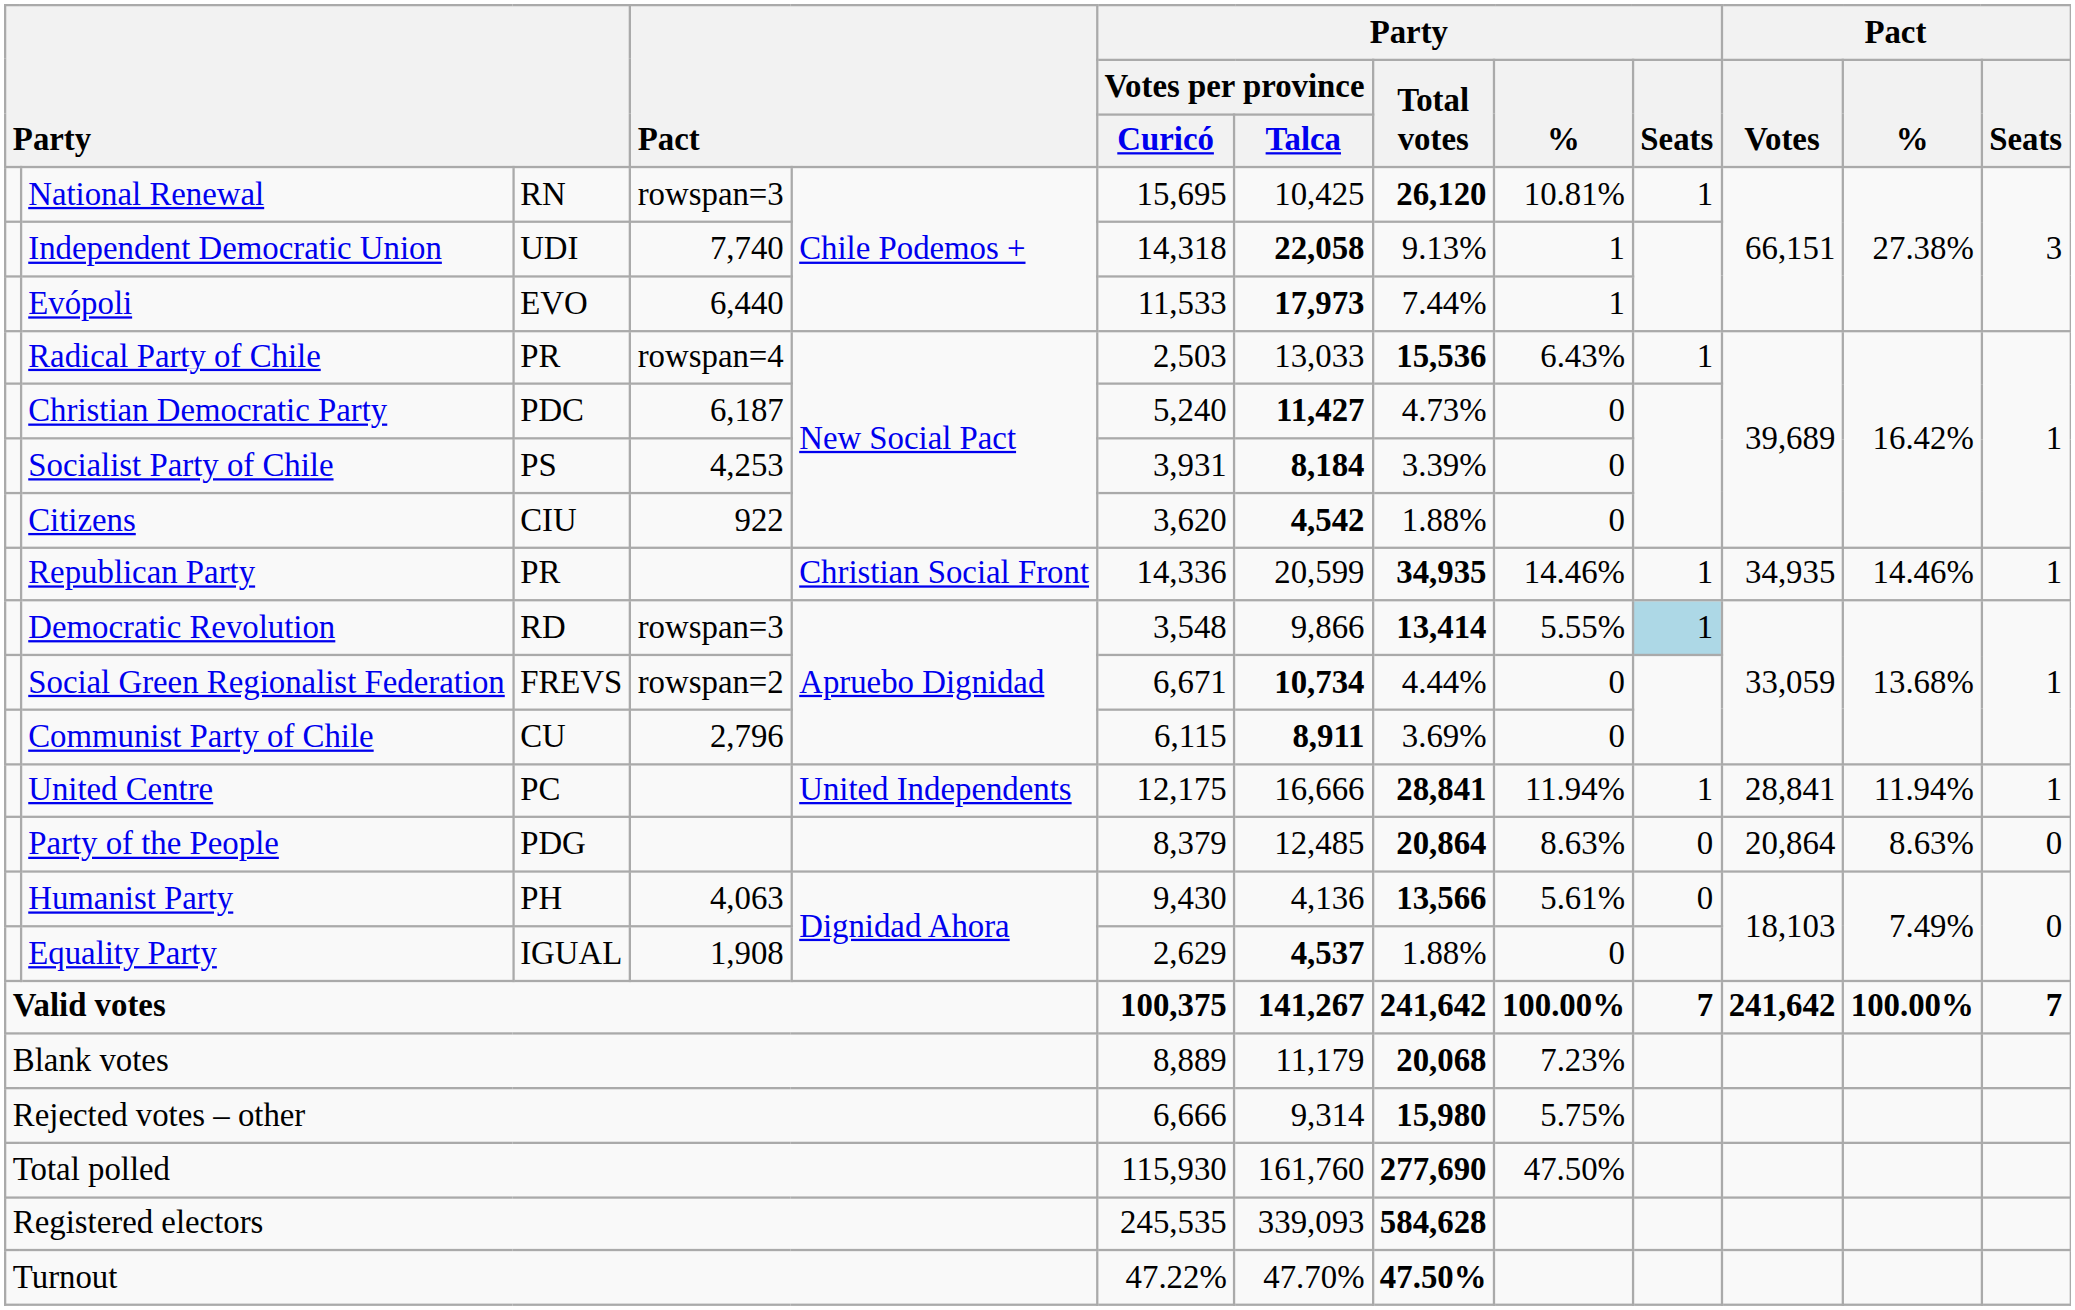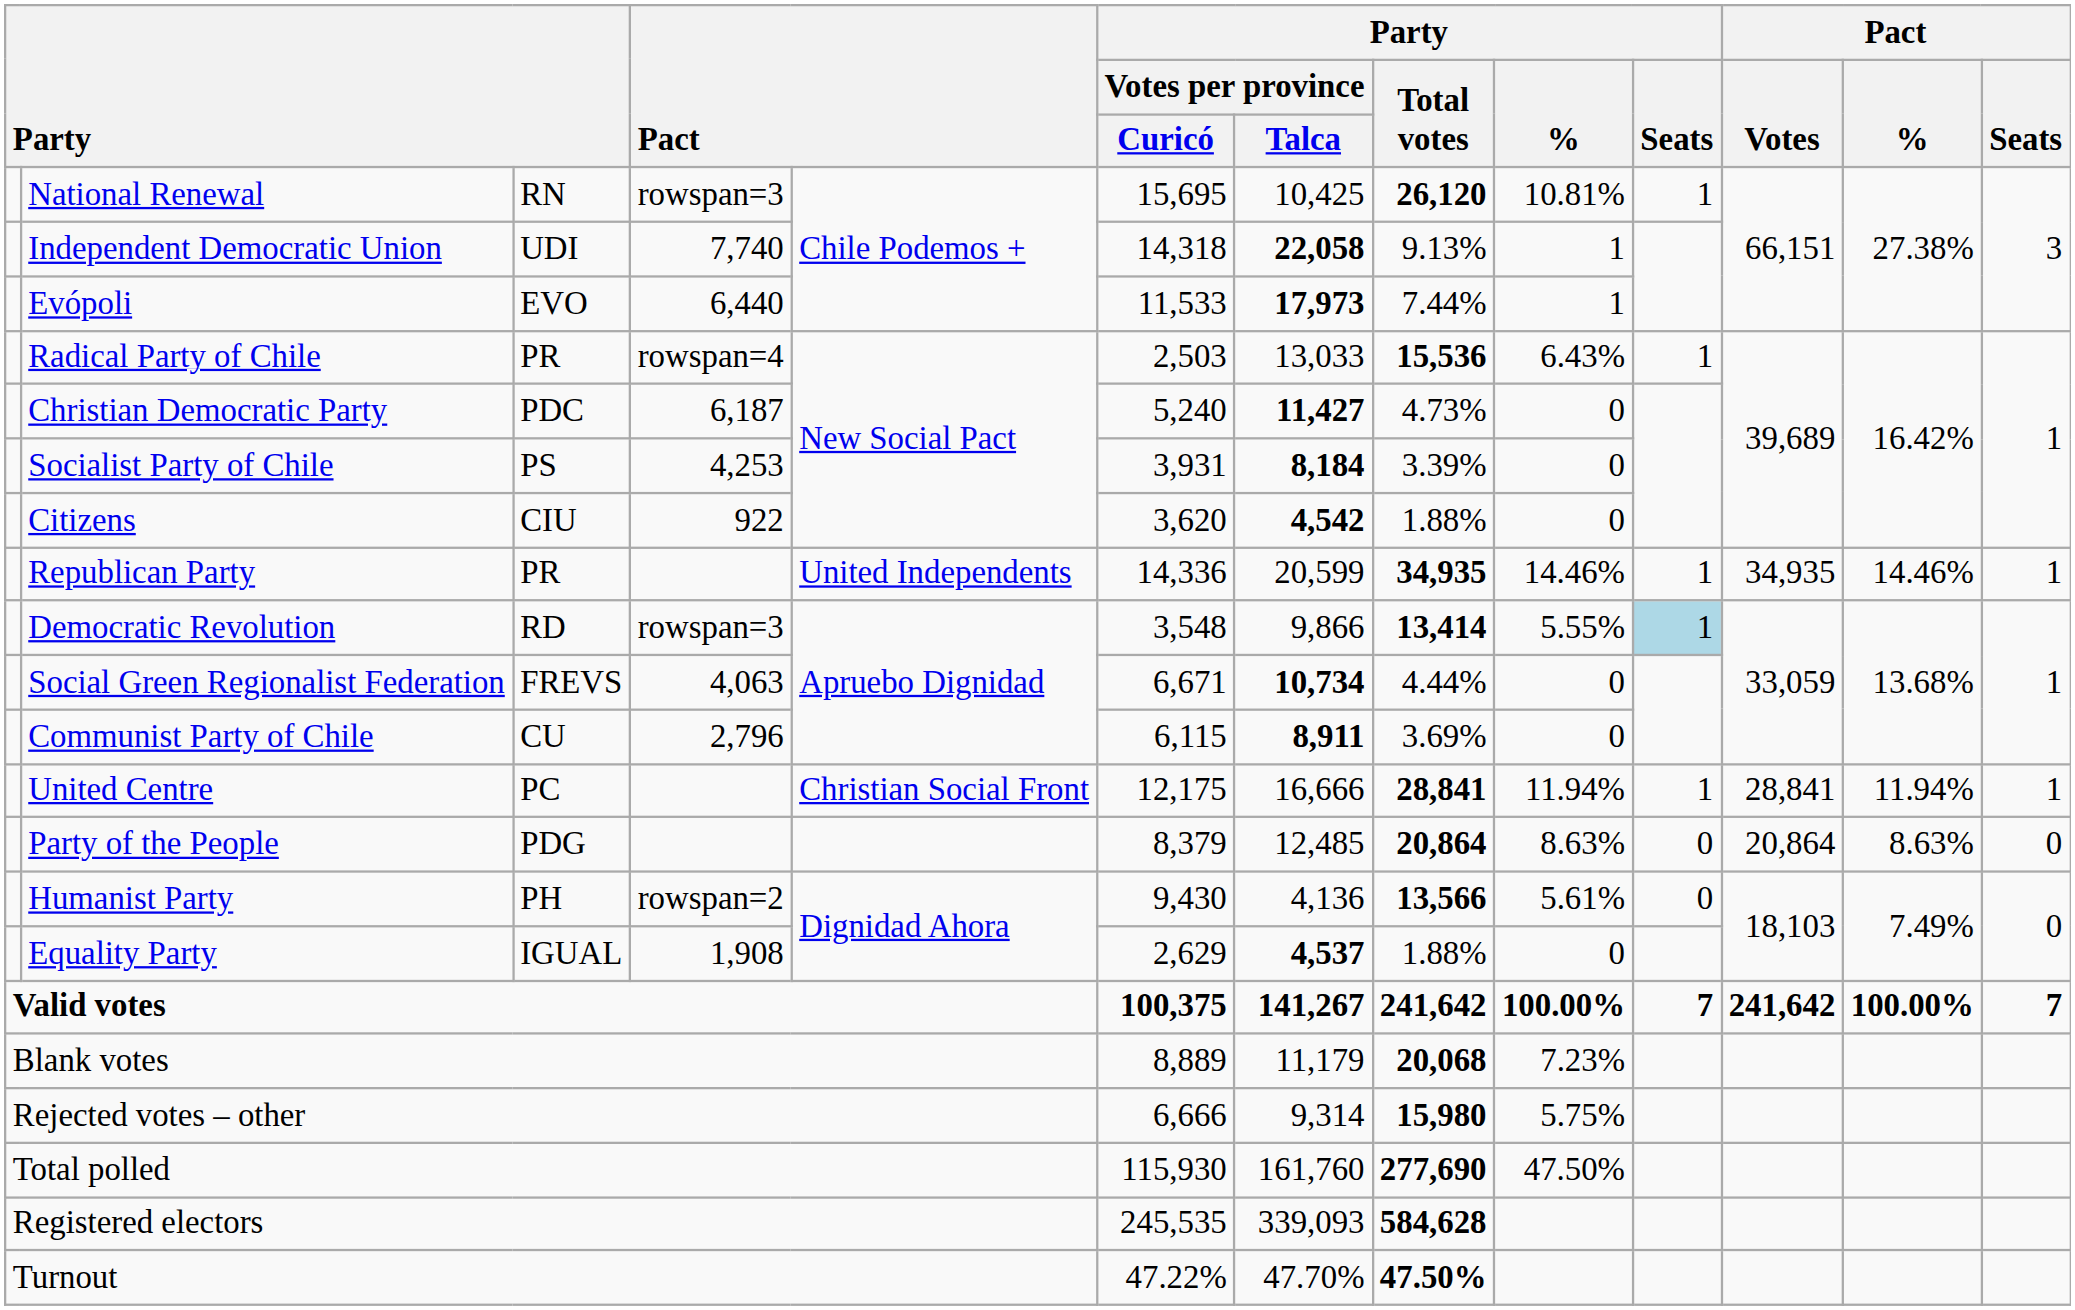(944, 573) Christian Social Front -> (935, 573) United Independents
(711, 681) rowspan=2 -> (747, 681) 4,063
(935, 790) United Independents -> (944, 790) Christian Social Front
(747, 898) 4,063 -> (711, 898) rowspan=2
